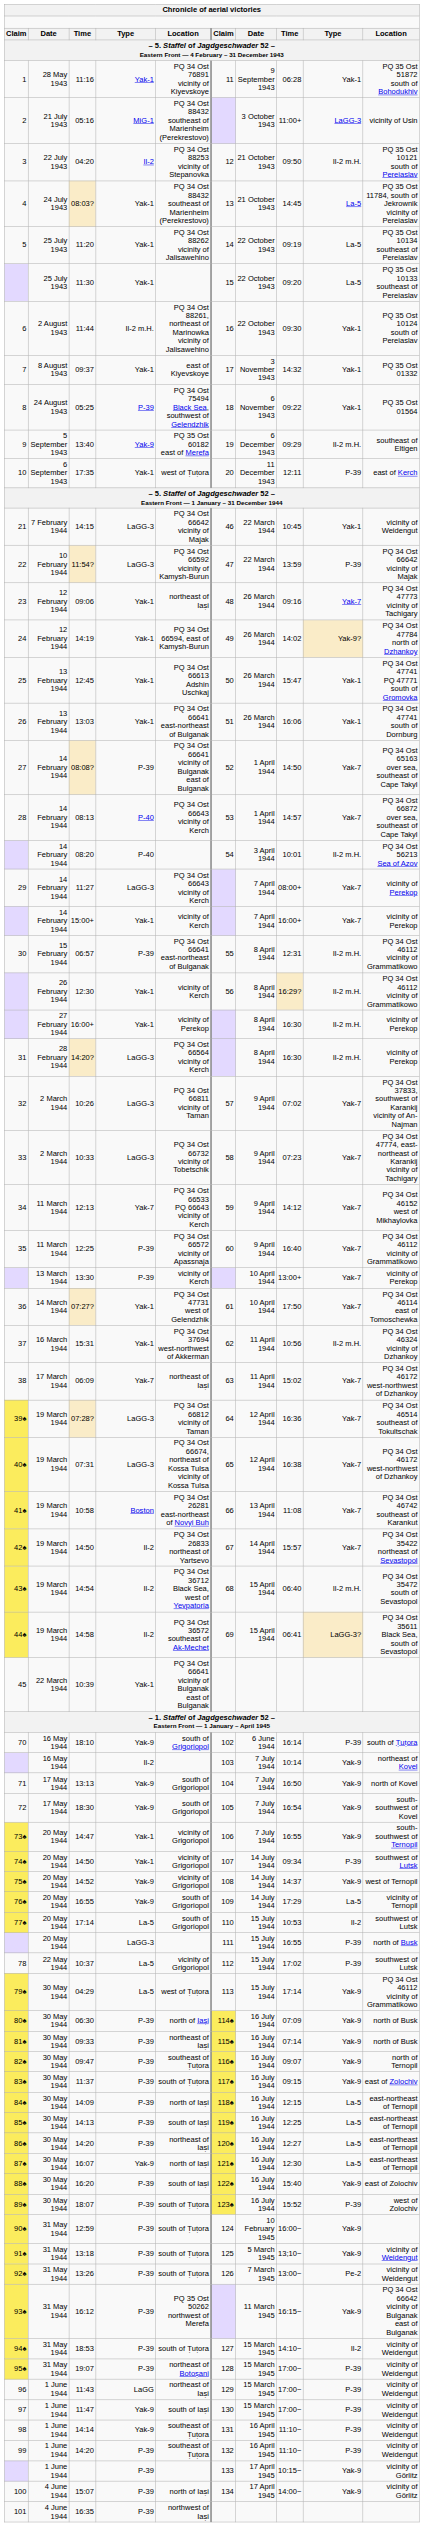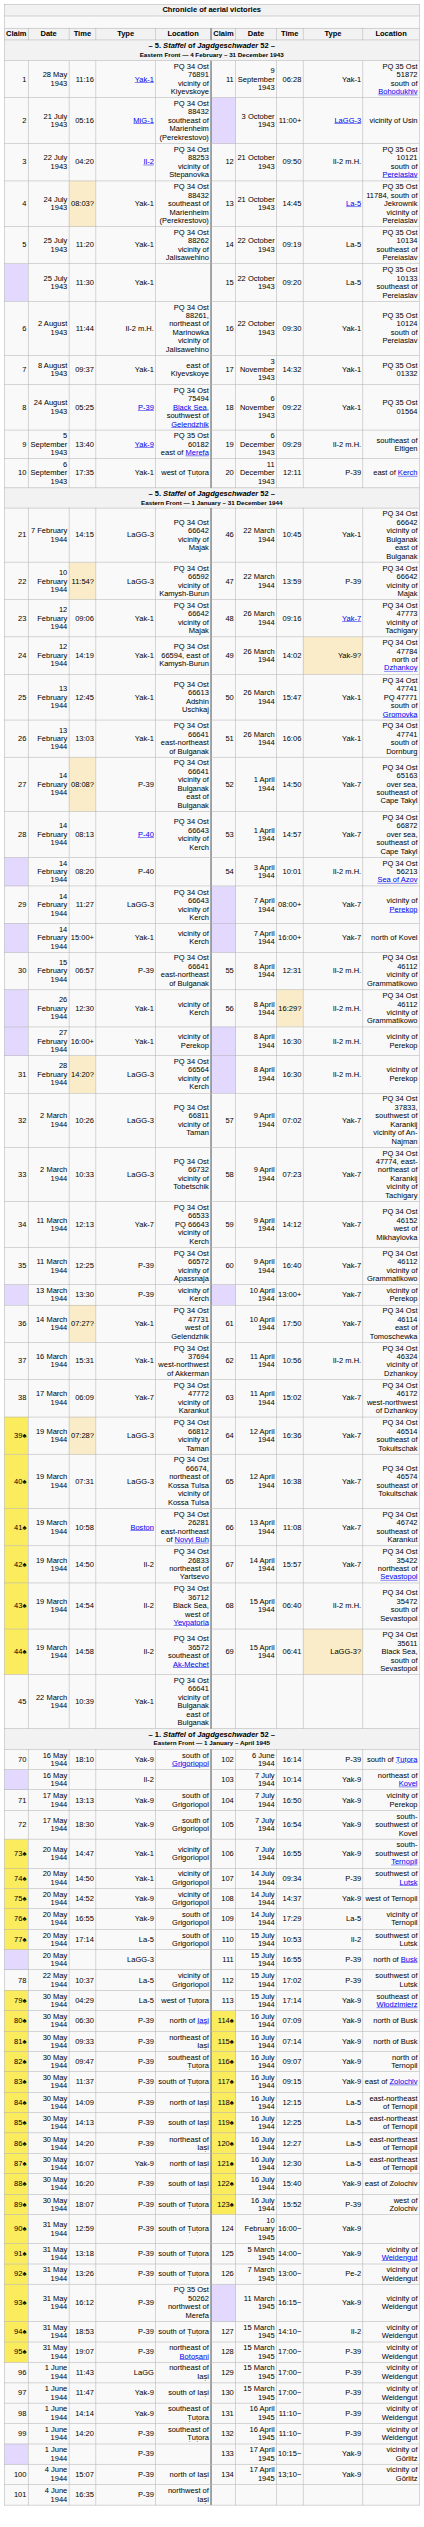(400, 526) vicinity of Weidengut -> (400, 535) PQ 34 Ost 66642 vicinity of Bulganak east of Bulganak
(189, 601) northeast of Iași -> (191, 618) PQ 34 Ost 66642 vicinity of Majak
(402, 921) vicinity of Perekop -> (394, 938) north of Kovel
(189, 1381) northeast of Iași -> (191, 1398) PQ 34 Ost 47772 vicinity of Karankut
(392, 1464) PQ 34 Ost 46172 west-northwest of Dzhankoy -> (397, 1481) PQ 34 Ost 46574 southeast of Tokultschak
(394, 1783) north of Kovel -> (402, 1800) vicinity of Perekop
(392, 1992) PQ 34 Ost 46112 vicinity of Grammatikowo -> (397, 2000) southeast of Włodzimierz
(290, 2253) 13;10~ -> (290, 2253) 14:00~
(400, 2311) PQ 34 Ost 66642 vicinity of Bulganak east of Bulganak -> (400, 2303) vicinity of Weidengut
(290, 2491) 14:00~ -> (290, 2474) 13;10~
